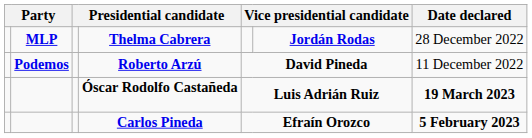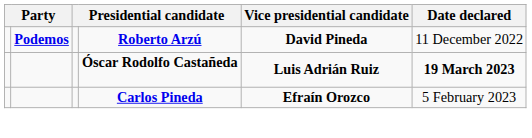- row: (160, 39)
(469, 122) bold -> (469, 97) normal
